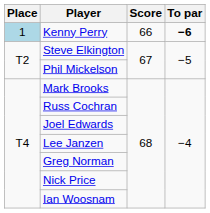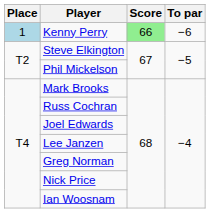(146, 32) no background -> (146, 32) lightgreen background
(185, 32) bold -> (185, 32) normal
